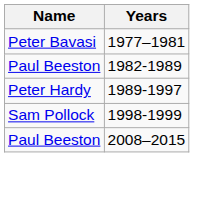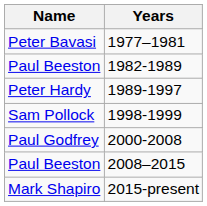+ row: (145, 139)
+ row: (153, 189)
